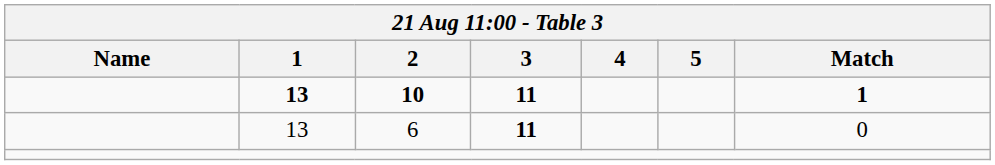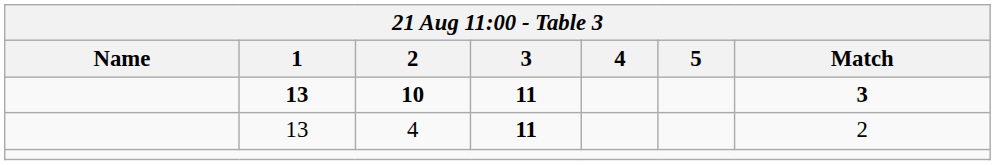(862, 94) 1 -> (862, 94) 3
(413, 130) 6 -> (413, 130) 4
(862, 130) 0 -> (862, 130) 2
